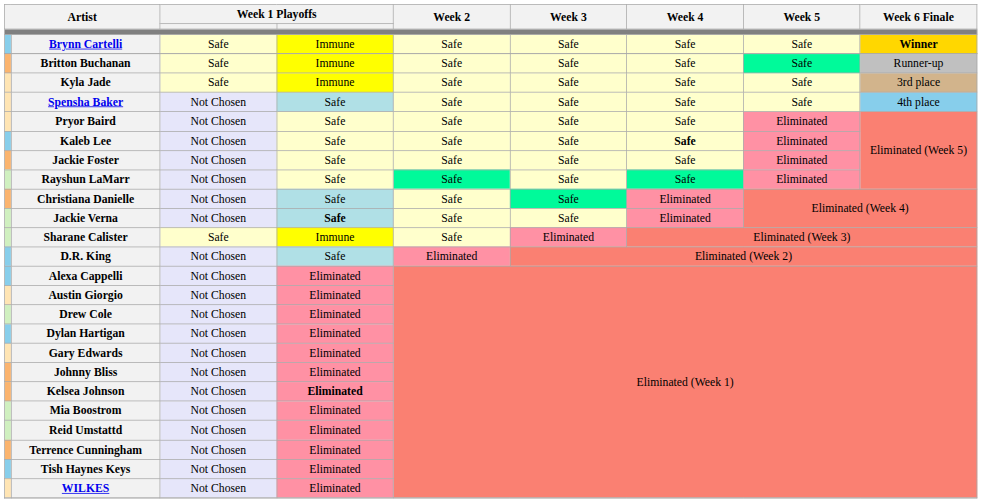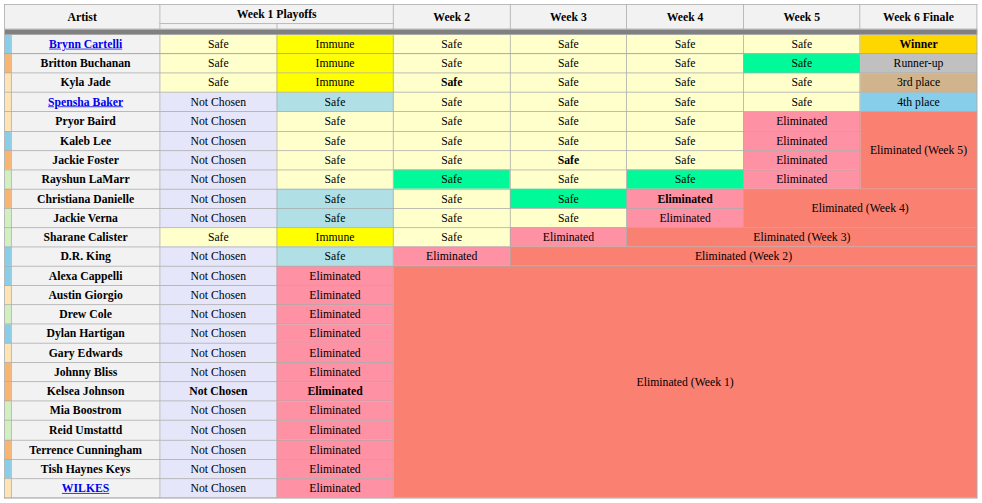(452, 83) normal -> (452, 83) bold
(685, 141) bold -> (685, 141) normal
(568, 160) normal -> (568, 160) bold
(685, 198) normal -> (685, 198) bold
(335, 218) bold -> (335, 218) normal
(218, 391) normal -> (218, 391) bold
